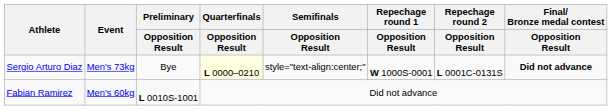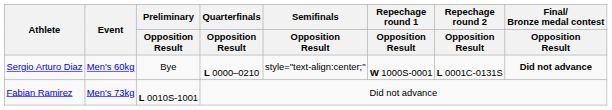(111, 68) Men's 73kg -> (111, 68) Men's 60kg
(232, 73) lightyellow background -> (232, 73) no background
(111, 93) Men's 60kg -> (111, 93) Men's 73kg
